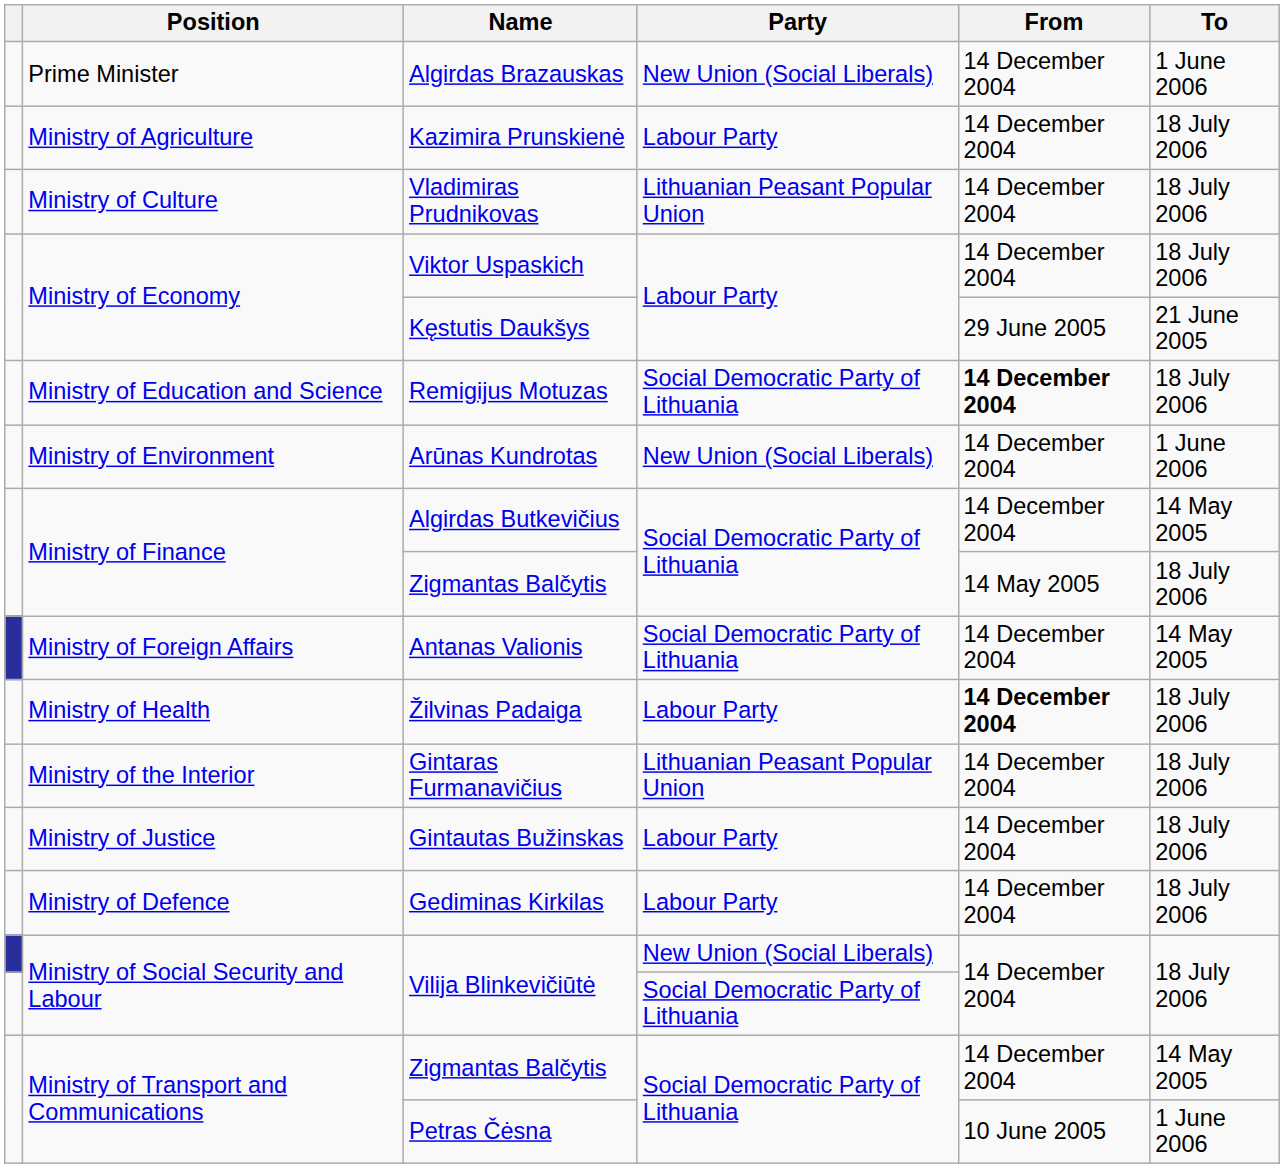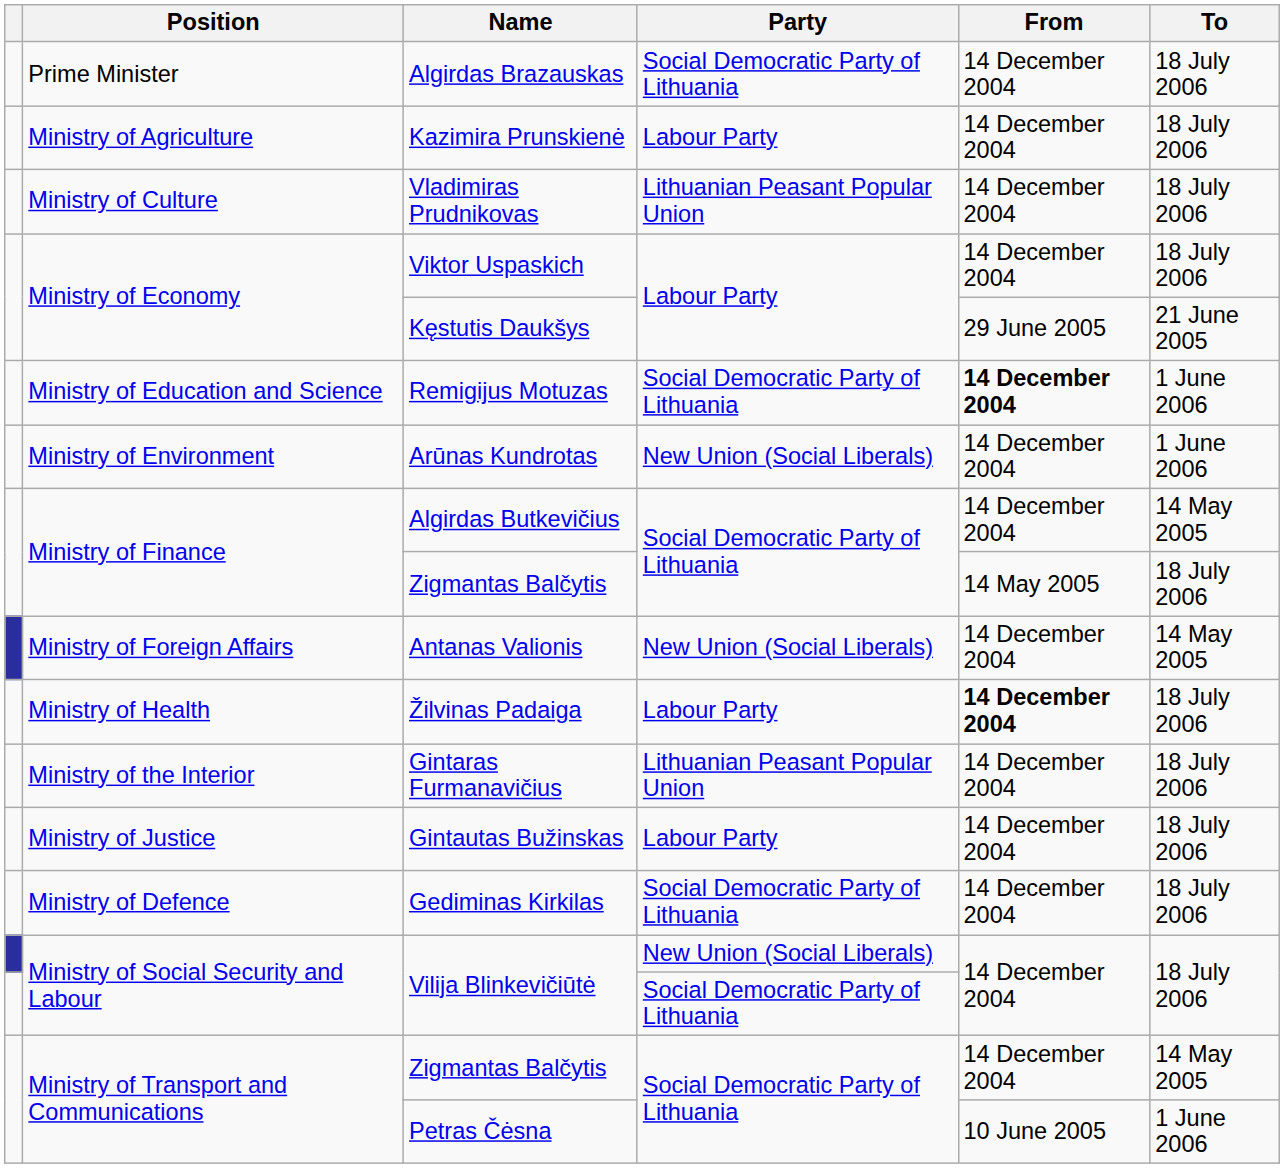(788, 73) New Union (Social Liberals) -> (781, 73) Social Democratic Party of Lithuania
(1191, 73) 1 June 2006 -> (1192, 73) 18 July 2006
(1192, 392) 18 July 2006 -> (1191, 392) 1 June 2006
(781, 647) Social Democratic Party of Lithuania -> (788, 647) New Union (Social Liberals)
(710, 902) Labour Party -> (781, 902) Social Democratic Party of Lithuania
